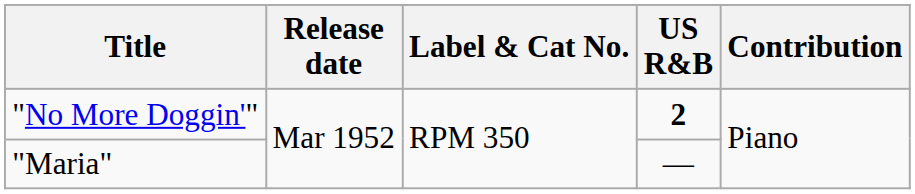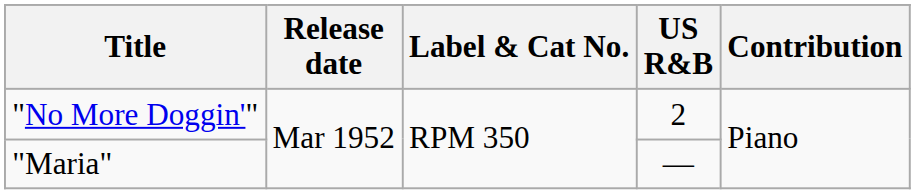(678, 113) bold -> (678, 113) normal
